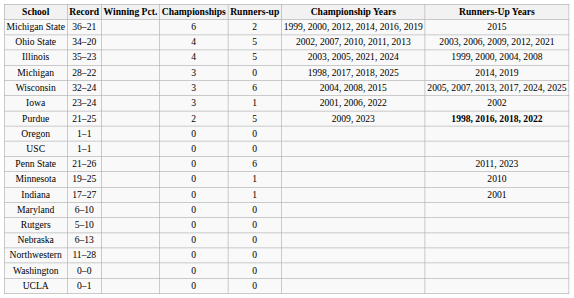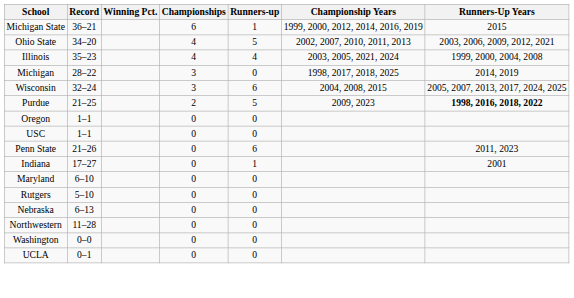(255, 27) 2 -> (255, 27) 1
(255, 57) 5 -> (255, 57) 4
- row: (36, 103)
- row: (36, 179)
